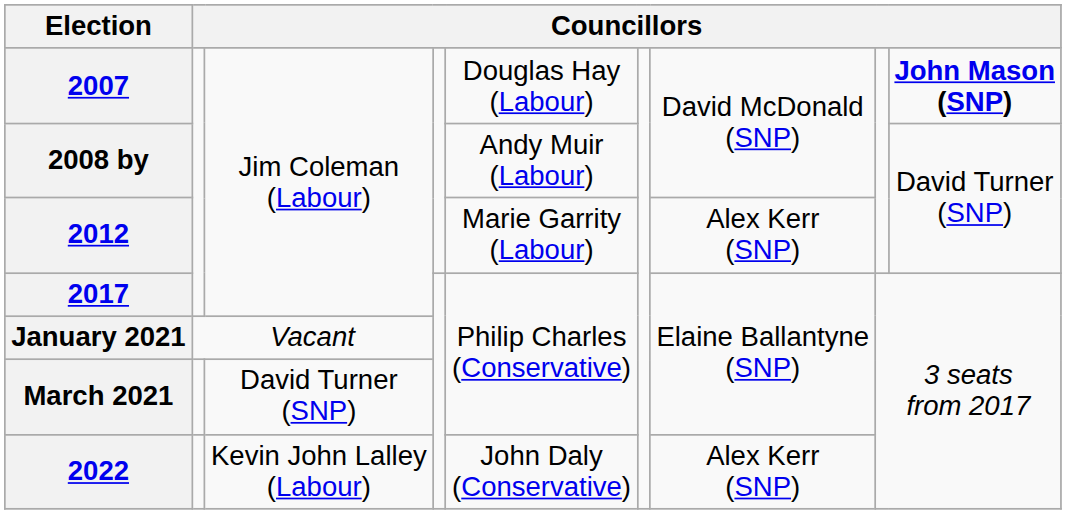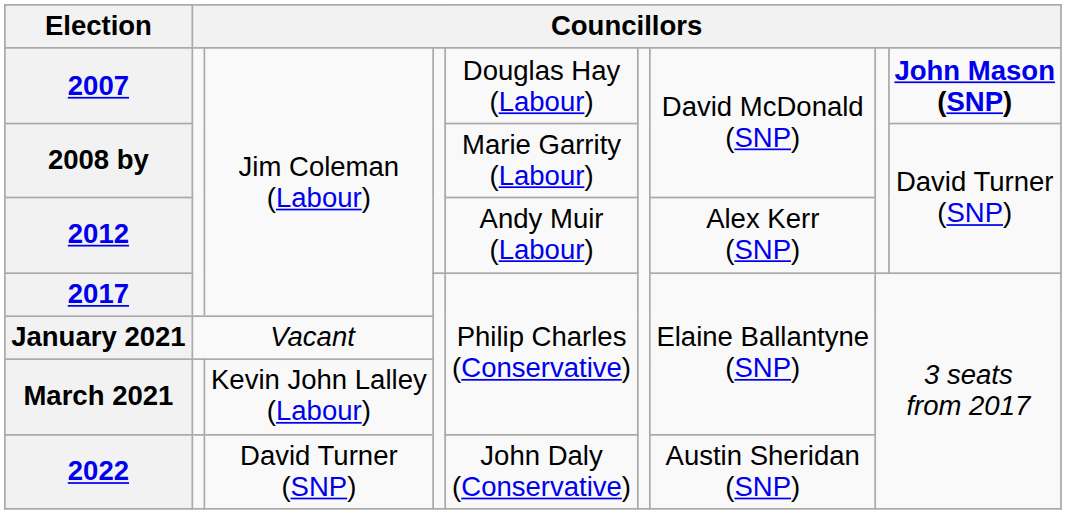(542, 160) Andy Muir (Labour) -> (542, 160) Marie Garrity (Labour)
(542, 234) Marie Garrity (Labour) -> (542, 234) Andy Muir (Labour)
(319, 396) David Turner (SNP) -> (319, 396) Kevin John Lalley (Labour)
(319, 471) Kevin John Lalley (Labour) -> (319, 471) David Turner (SNP)
(763, 471) Alex Kerr (SNP) -> (763, 471) Austin Sheridan (SNP)
